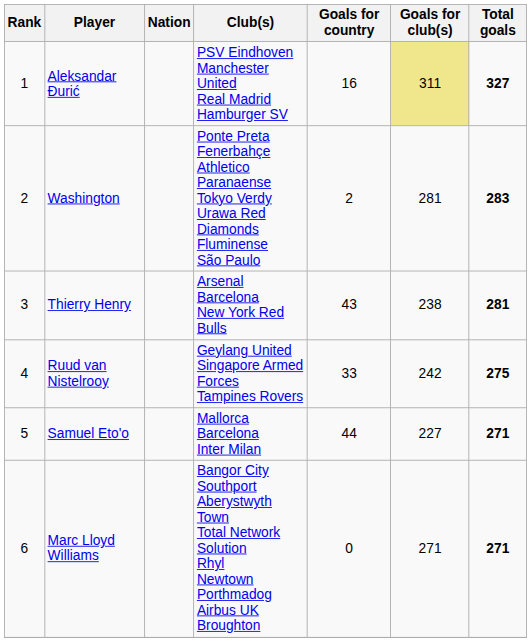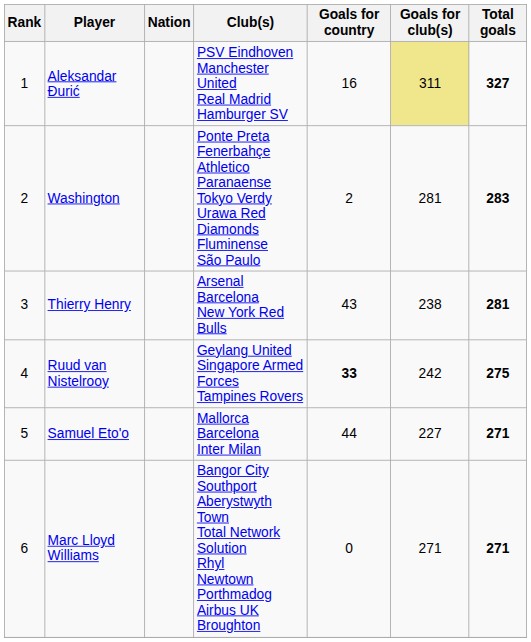(349, 373) normal -> (349, 373) bold
